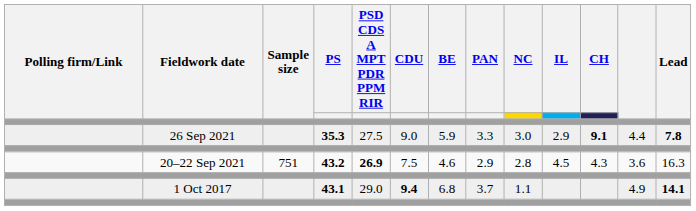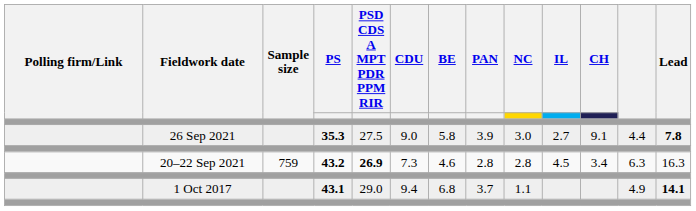(447, 136) 5.9 -> (447, 136) 5.8
(485, 136) 3.3 -> (485, 136) 3.9
(561, 136) 2.9 -> (561, 136) 2.7
(599, 136) bold -> (599, 136) normal
(288, 162) 751 -> (288, 162) 759
(409, 162) 7.5 -> (409, 162) 7.3
(485, 162) 2.9 -> (485, 162) 2.8
(599, 162) 4.3 -> (599, 162) 3.4
(637, 162) 3.6 -> (637, 162) 6.3
(409, 189) bold -> (409, 189) normal
